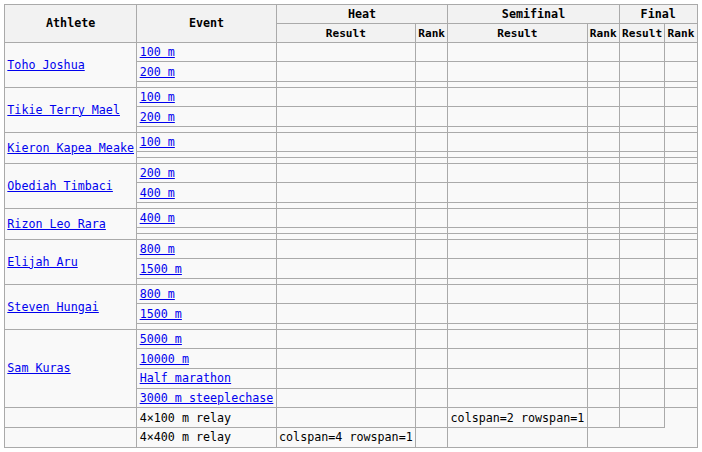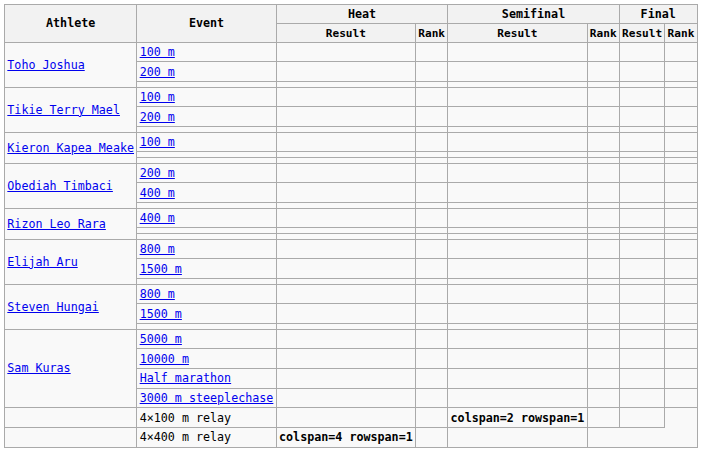(517, 418) normal -> (517, 418) bold
(346, 437) normal -> (346, 437) bold
